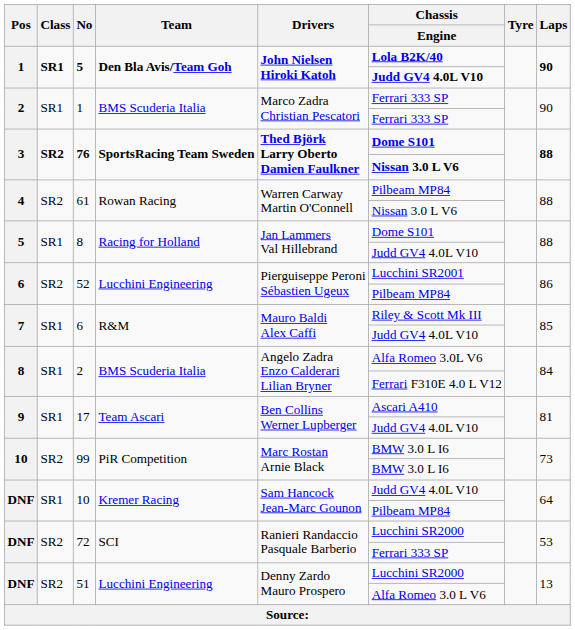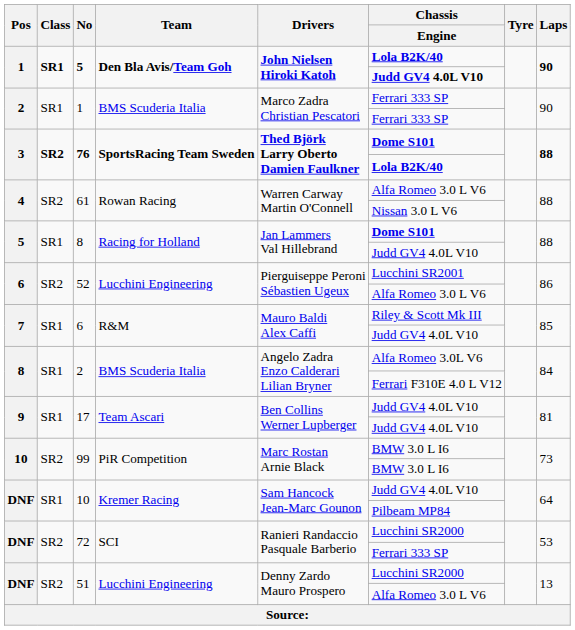(415, 167) Nissan 3.0 L V6 -> (407, 167) Lola B2K/40
(411, 190) Pilbeam MP84 -> (429, 190) Alfa Romeo 3.0 L V6
(403, 231) normal -> (403, 231) bold
(411, 294) Pilbeam MP84 -> (429, 294) Alfa Romeo 3.0 L V6
(405, 406) Ascari A410 -> (425, 406) Judd GV4 4.0L V10
